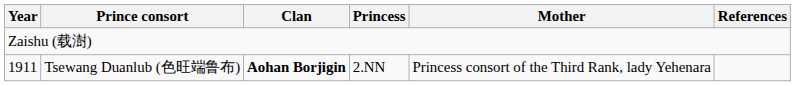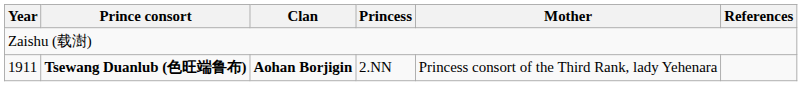(142, 67) normal -> (146, 67) bold
